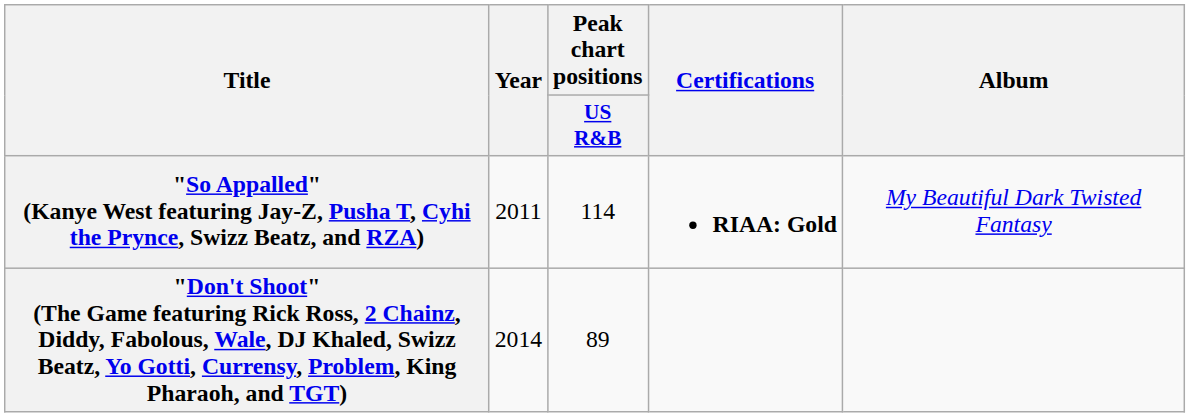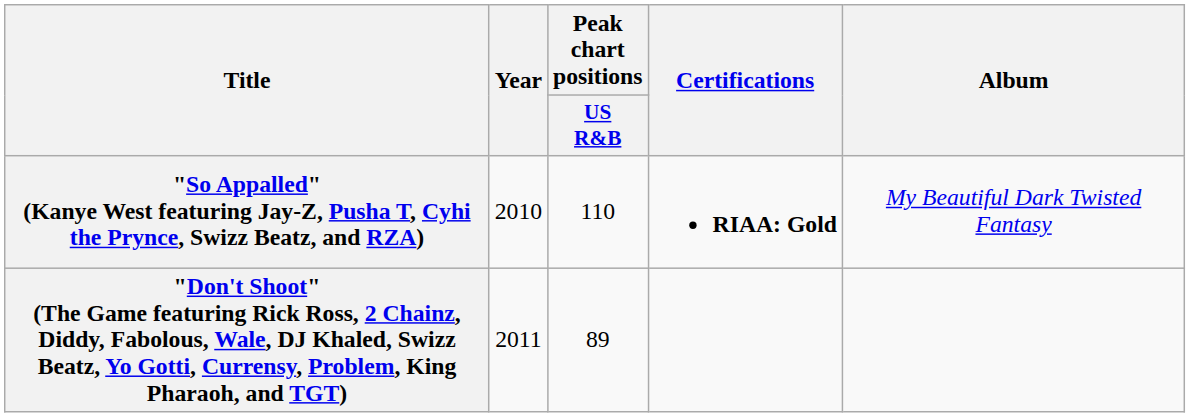(518, 211) 2011 -> (518, 211) 2010
(598, 211) 114 -> (598, 211) 110
(518, 339) 2014 -> (518, 339) 2011
